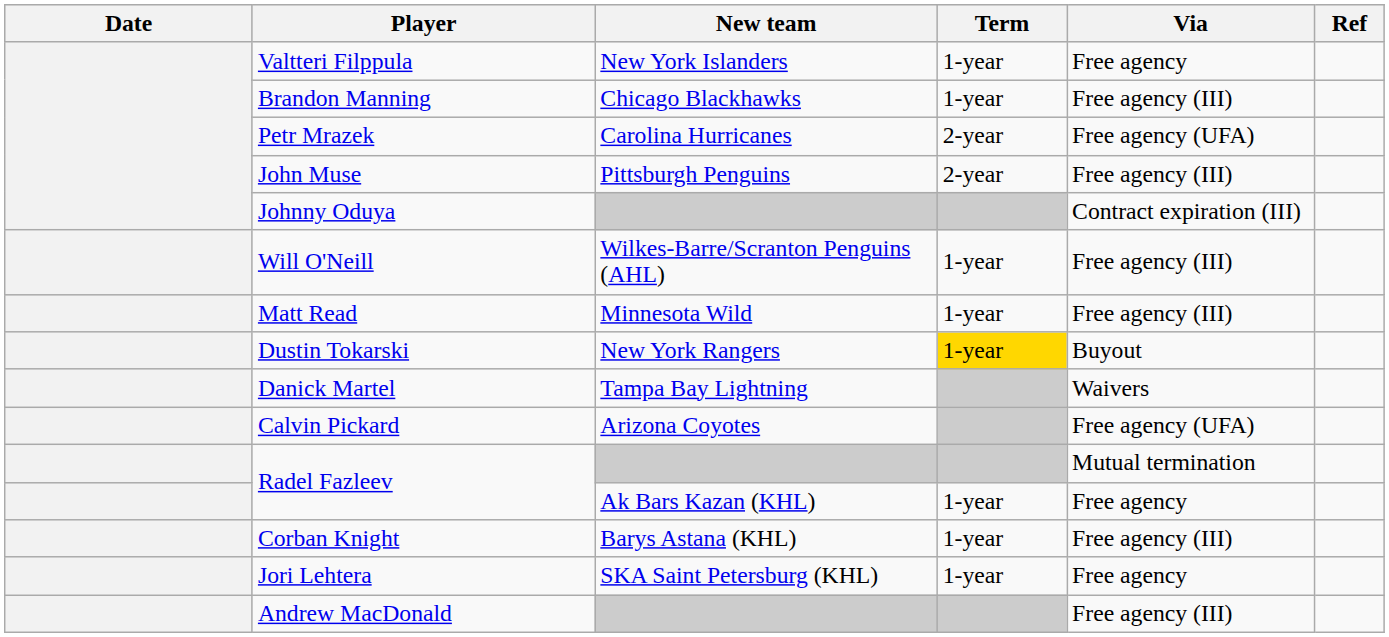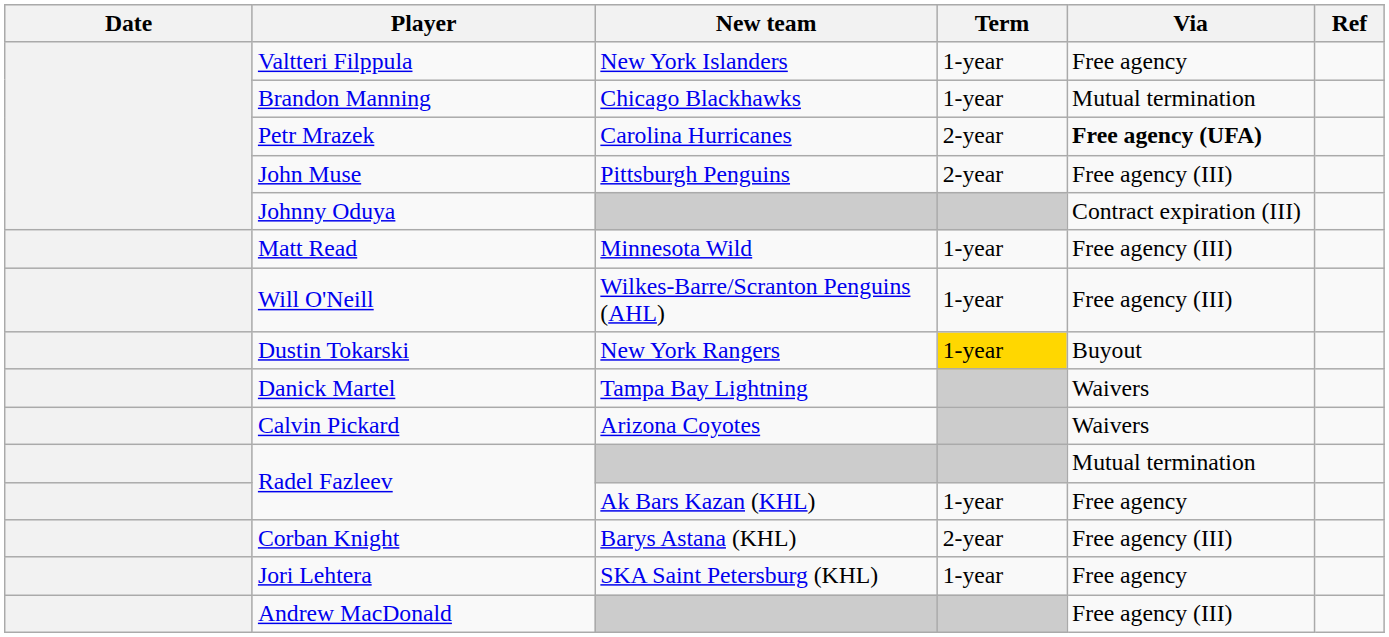(1152, 98) Free agency (III) -> (1164, 98) Mutual termination
(1163, 135) normal -> (1167, 135) bold
rows swapped: (316, 261) <-> (308, 312)
(1163, 425) Free agency (UFA) -> (1111, 425) Waivers
(973, 538) 1-year -> (973, 538) 2-year
